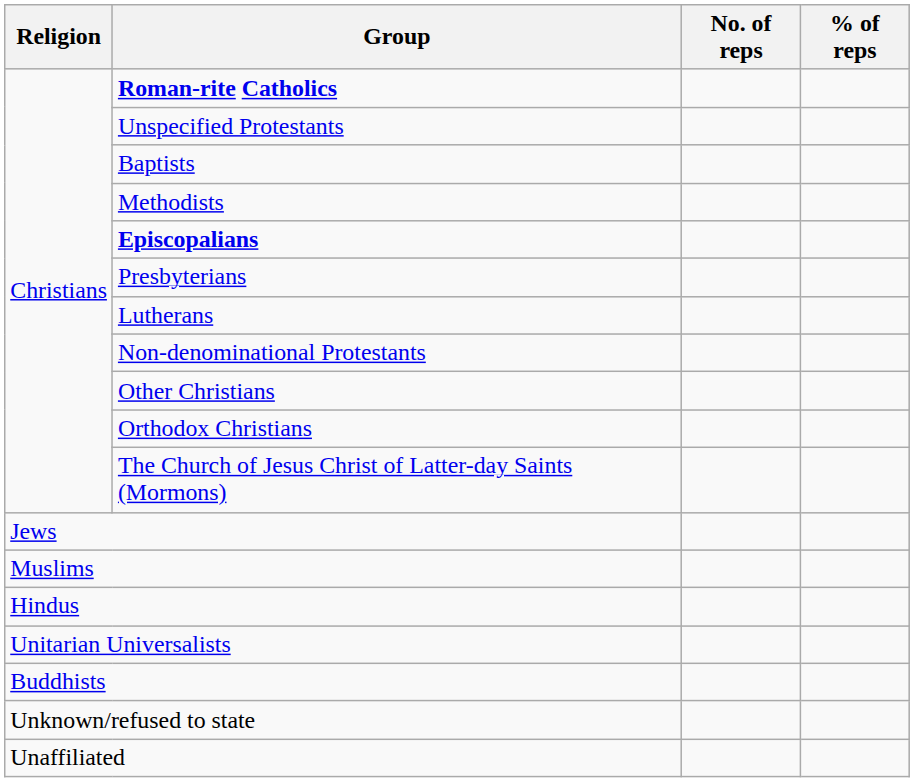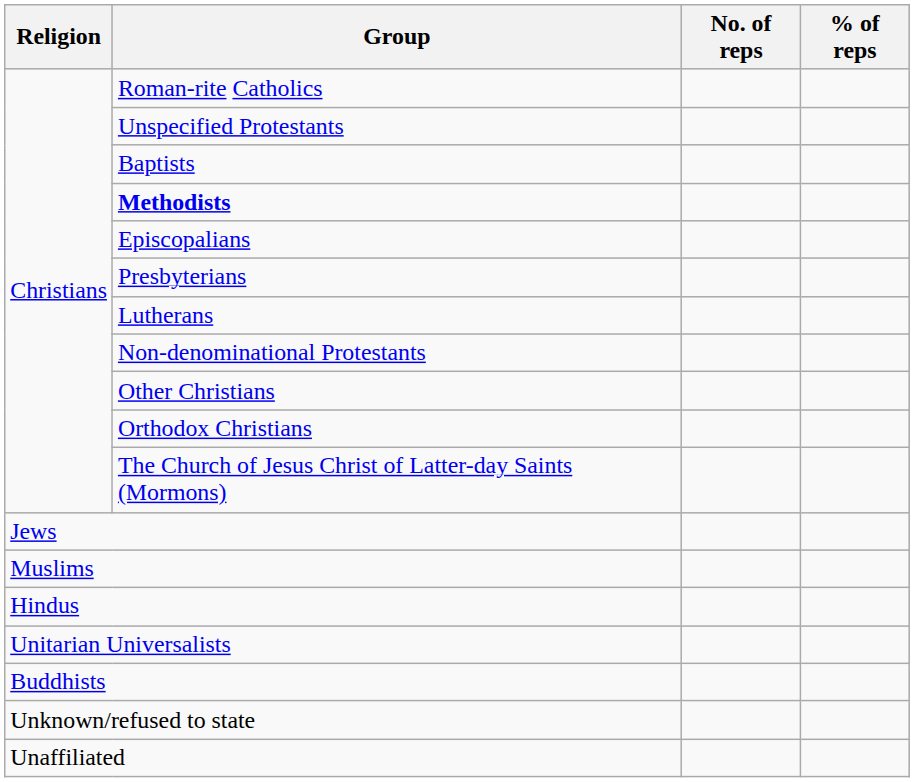(227, 88) bold -> (220, 88) normal
(171, 201) normal -> (174, 201) bold
(188, 239) bold -> (184, 239) normal
